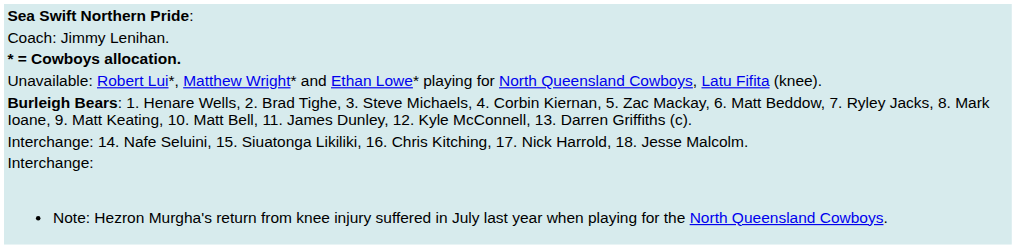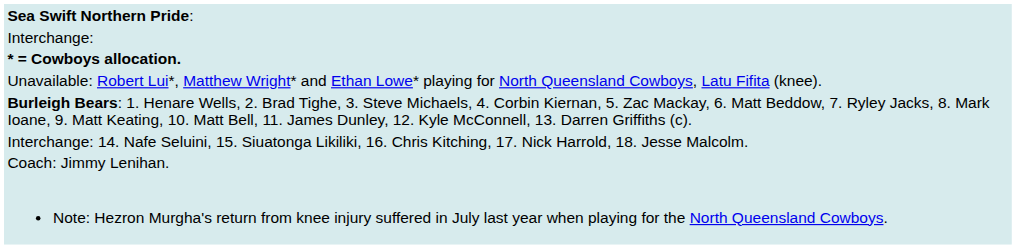(88, 38) Coach: Jimmy Lenihan. -> (50, 38) Interchange:
(50, 163) Interchange: -> (88, 163) Coach: Jimmy Lenihan.
